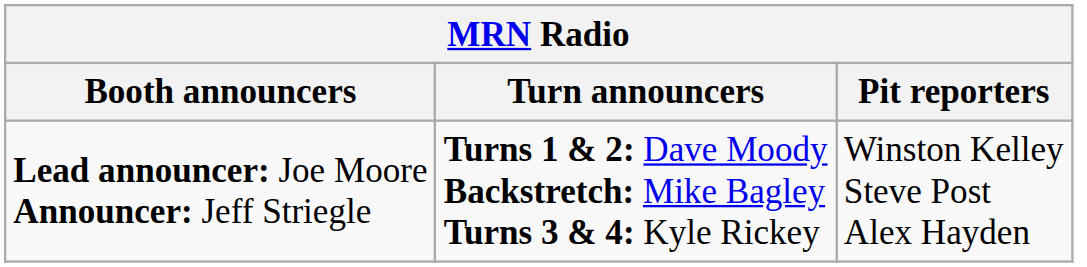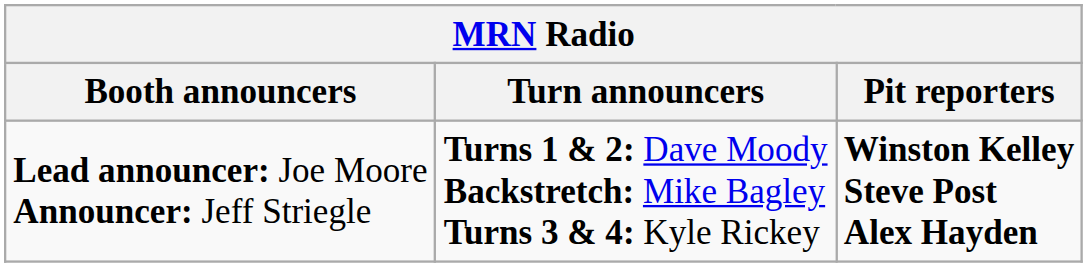(954, 191) normal -> (959, 191) bold
